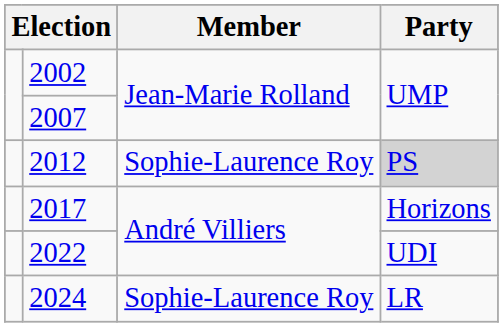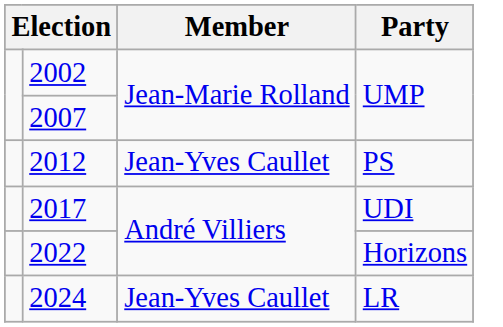(249, 162) Sophie-Laurence Roy -> (227, 162) Jean-Yves Caullet
(402, 162) lightgrey background -> (379, 162) no background
(439, 207) Horizons -> (388, 207) UDI
(412, 252) UDI -> (415, 252) Horizons
(249, 298) Sophie-Laurence Roy -> (227, 298) Jean-Yves Caullet
